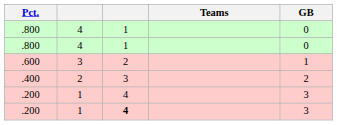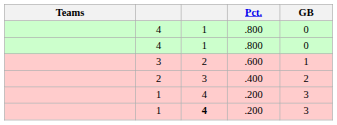columns swapped: (214, 12) <-> (31, 12)
